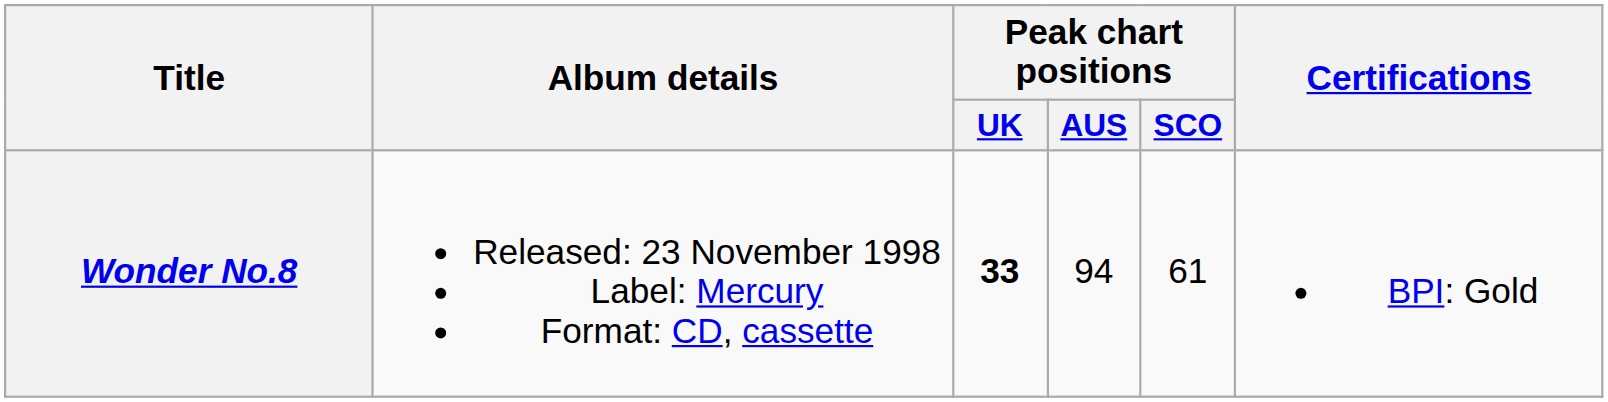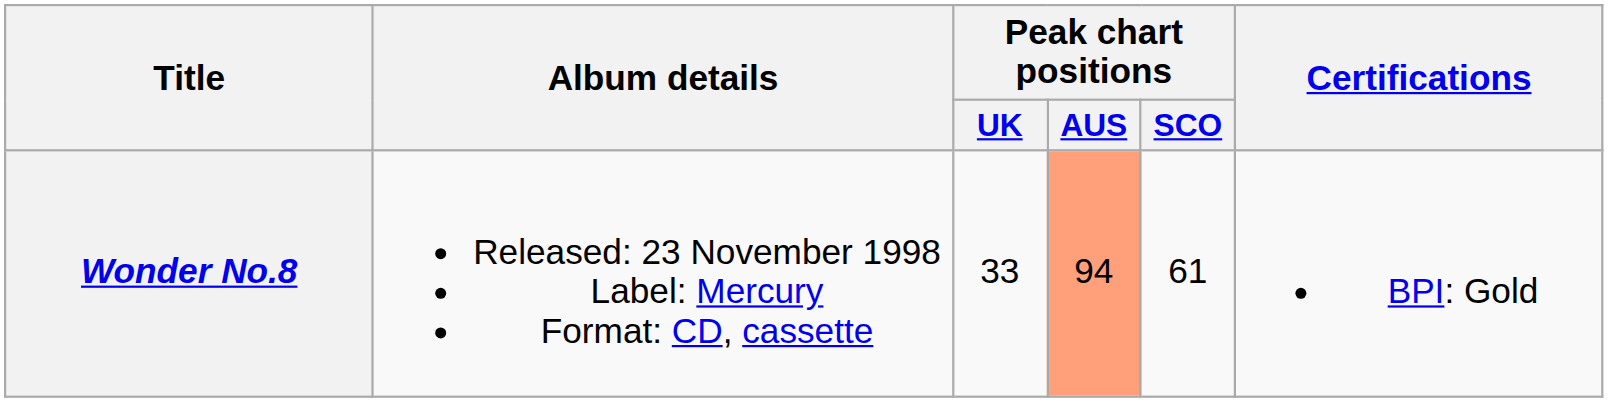(1000, 272) bold -> (1000, 272) normal
(1094, 272) no background -> (1094, 272) lightsalmon background
